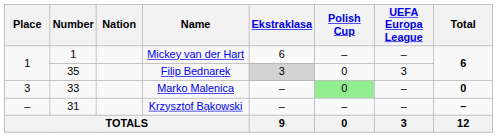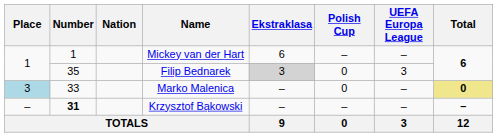(27, 89) no background -> (27, 89) lightblue background
(344, 89) lightgreen background -> (344, 89) no background
(463, 89) no background -> (463, 89) khaki background
(73, 106) normal -> (73, 106) bold
